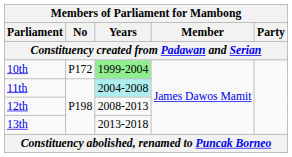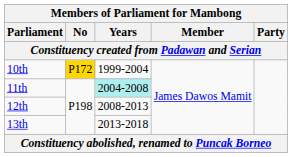(80, 69) no background -> (80, 69) gold background
(123, 69) lightgreen background -> (123, 69) no background
